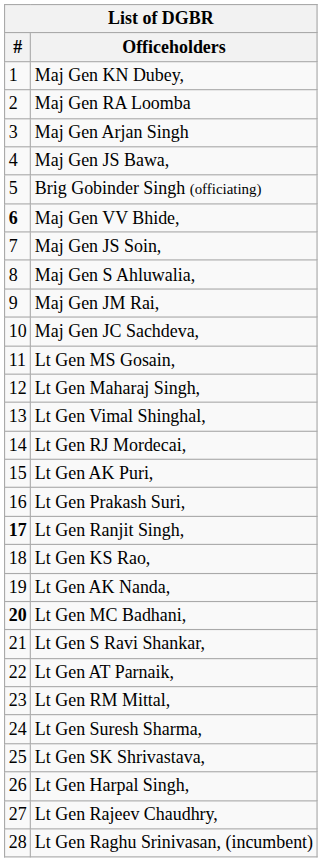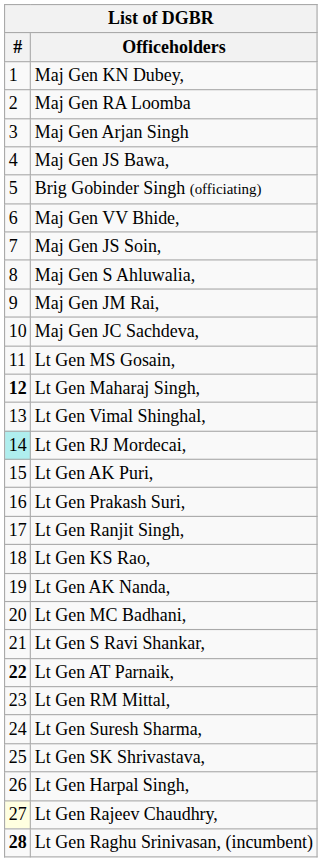(13, 217) bold -> (13, 217) normal
(18, 388) normal -> (18, 388) bold
(18, 445) no background -> (18, 445) paleturquoise background
(18, 530) bold -> (18, 530) normal
(18, 615) bold -> (18, 615) normal
(18, 672) normal -> (18, 672) bold
(18, 814) no background -> (18, 814) lightyellow background
(18, 842) normal -> (18, 842) bold
